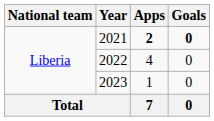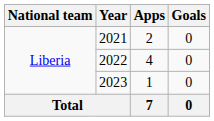(149, 37) bold -> (149, 37) normal
(189, 37) bold -> (189, 37) normal
